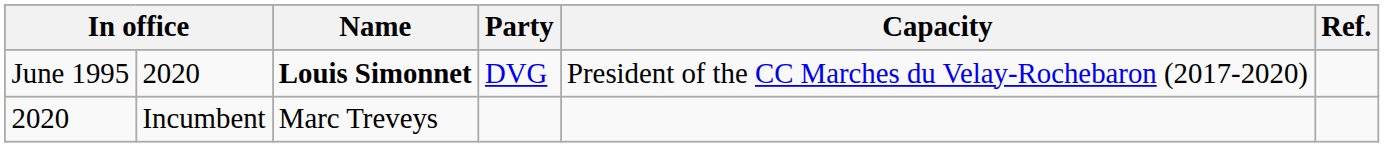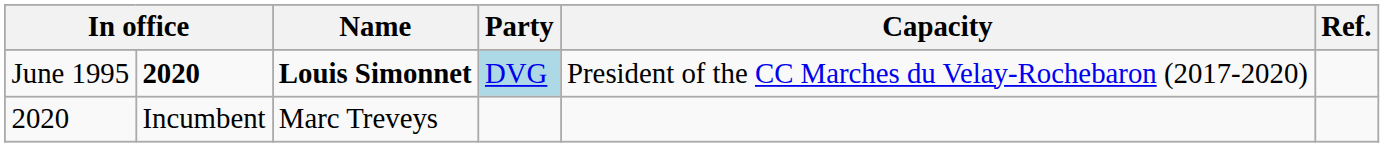(171, 73) normal -> (171, 73) bold
(516, 73) no background -> (516, 73) lightblue background
